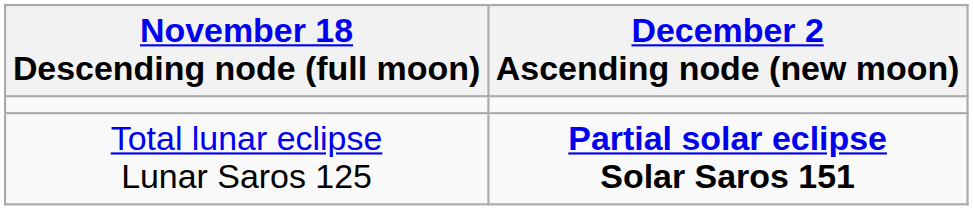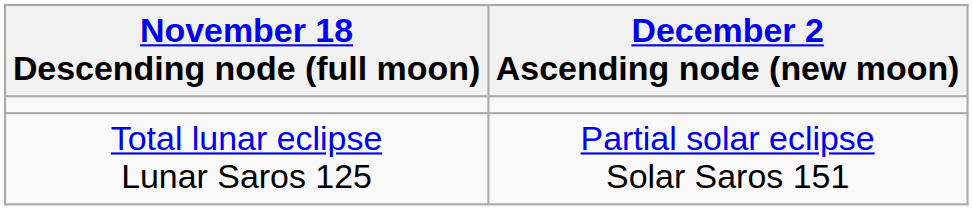(728, 158) bold -> (728, 158) normal
